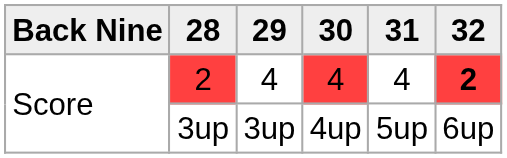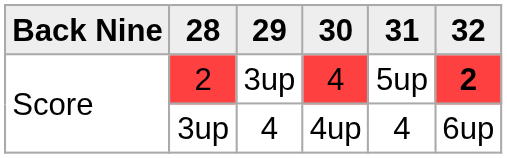(269, 79) 4 -> (269, 79) 3up
(402, 79) 4 -> (402, 79) 5up
(269, 128) 3up -> (269, 128) 4
(402, 128) 5up -> (402, 128) 4
